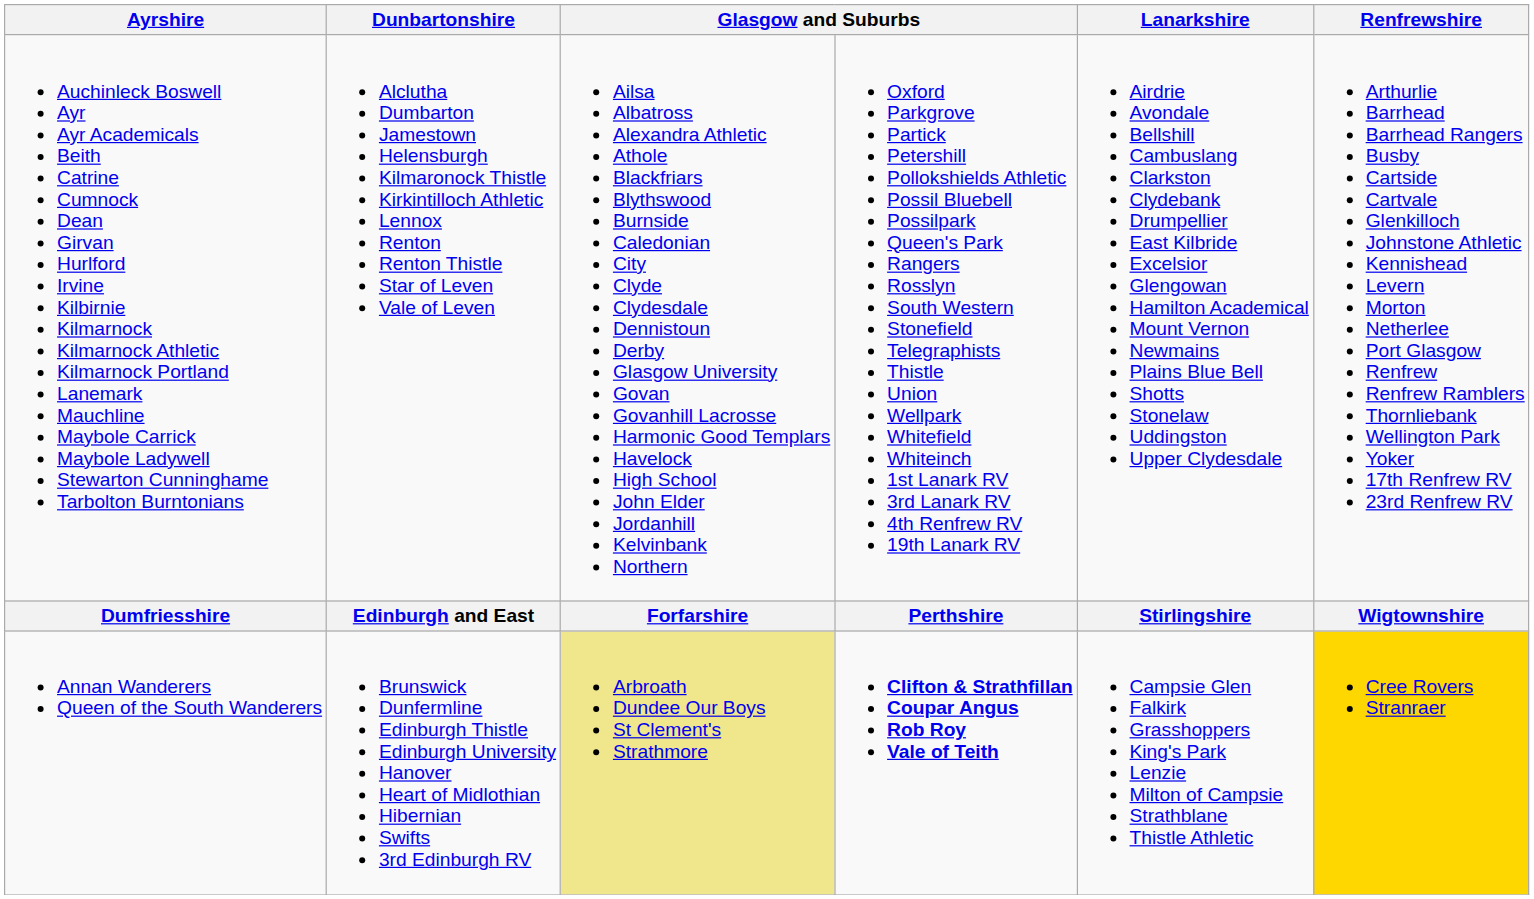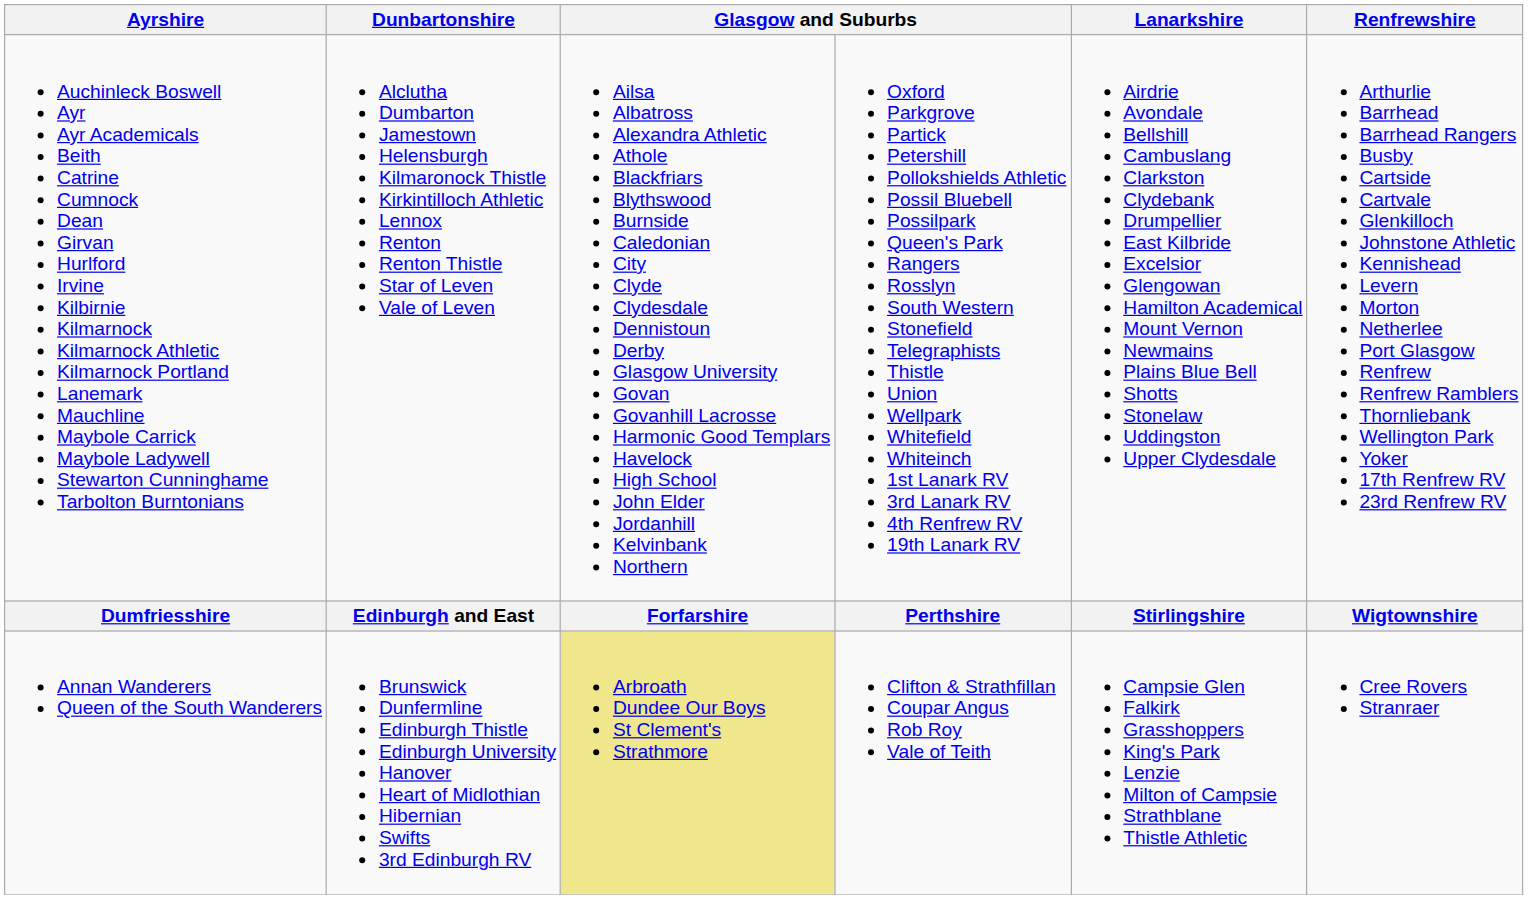(956, 720) bold -> (953, 720) normal
(1421, 698) gold background -> (1415, 698) no background
